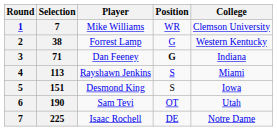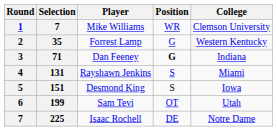(57, 42) 38 -> (57, 42) 35
(57, 73) 113 -> (57, 73) 131
(57, 103) 190 -> (57, 103) 199
